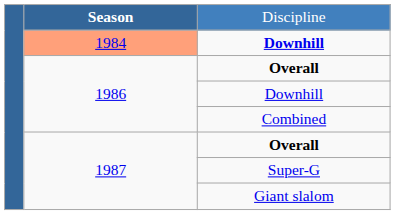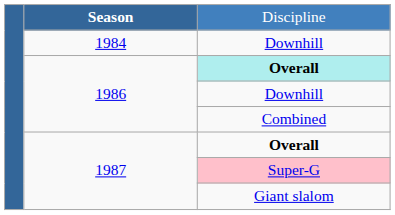(111, 43) lightsalmon background -> (111, 43) no background
(294, 43) bold -> (294, 43) normal
(294, 68) no background -> (294, 68) paleturquoise background
(294, 170) no background -> (294, 170) pink background
